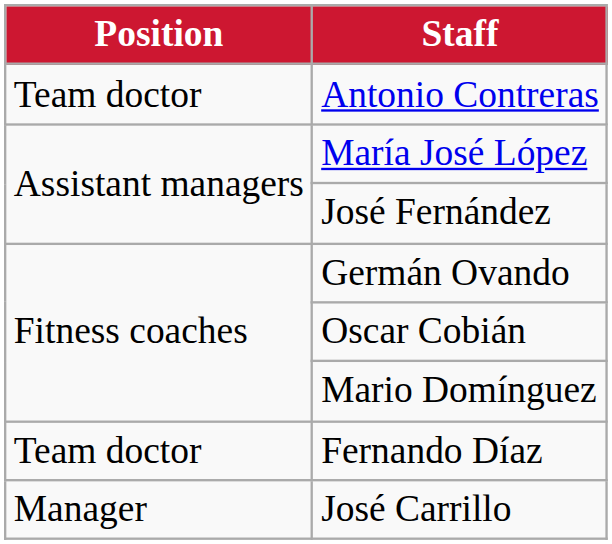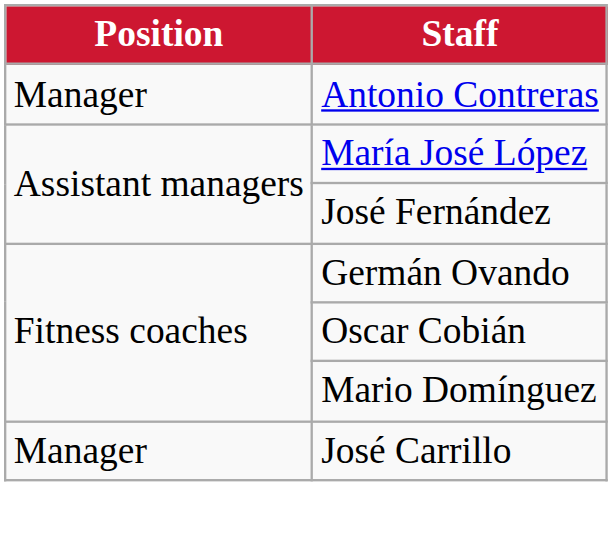(108, 93) Team doctor -> (80, 93) Manager
- row: (432, 449)
